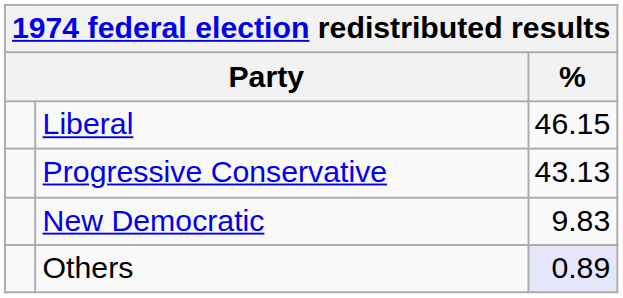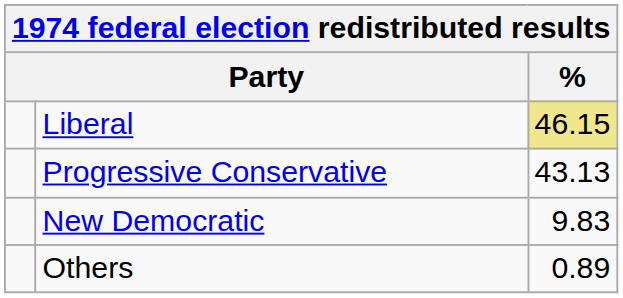(572, 124) no background -> (572, 124) khaki background
(581, 268) lavender background -> (581, 268) no background
